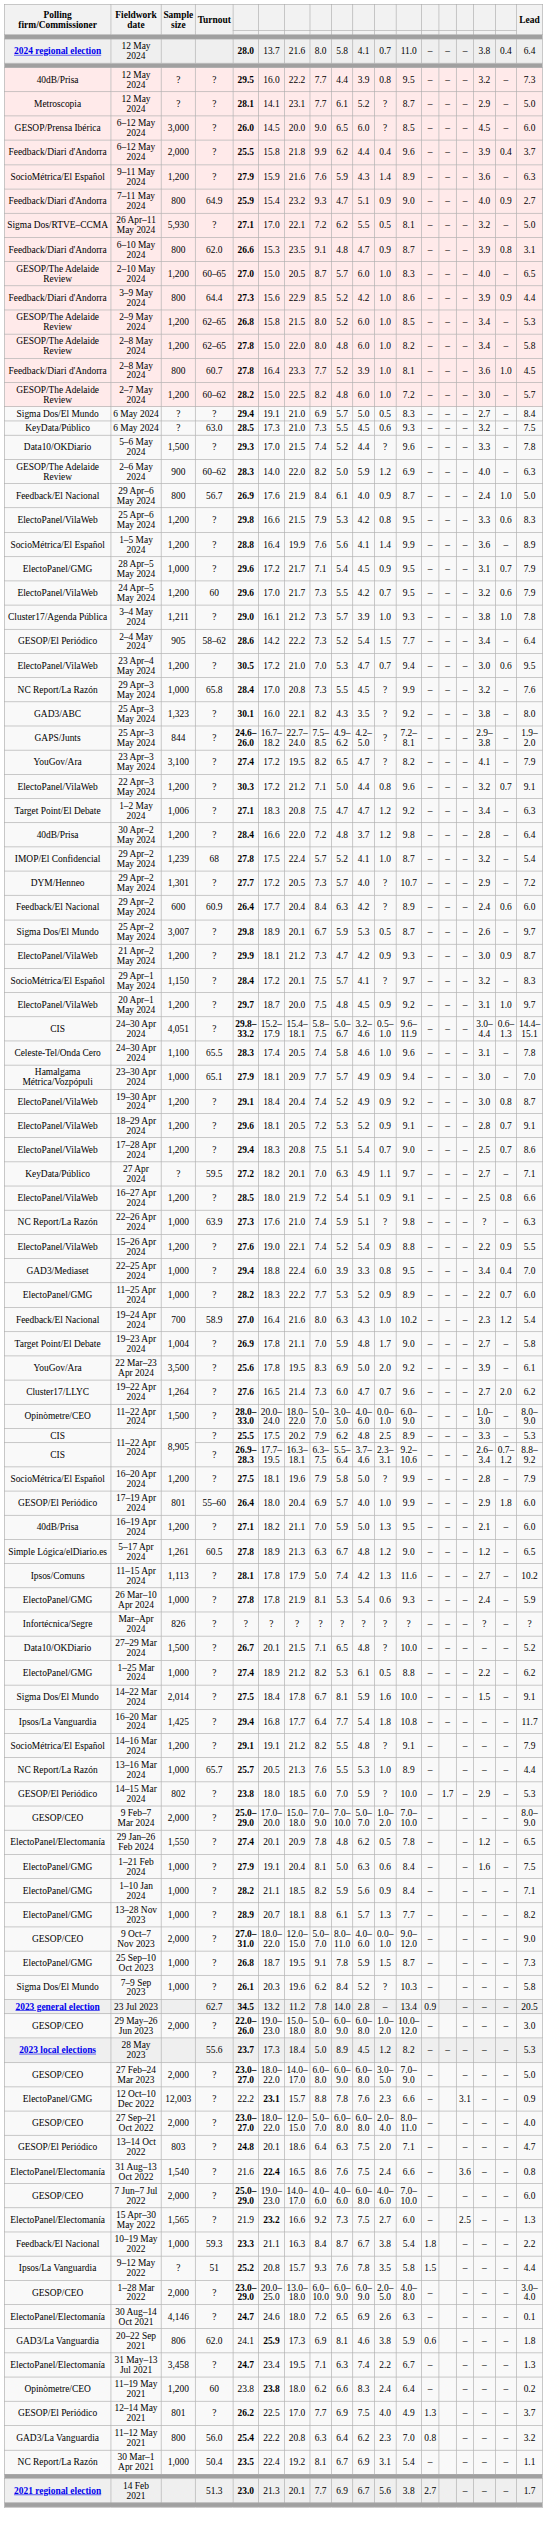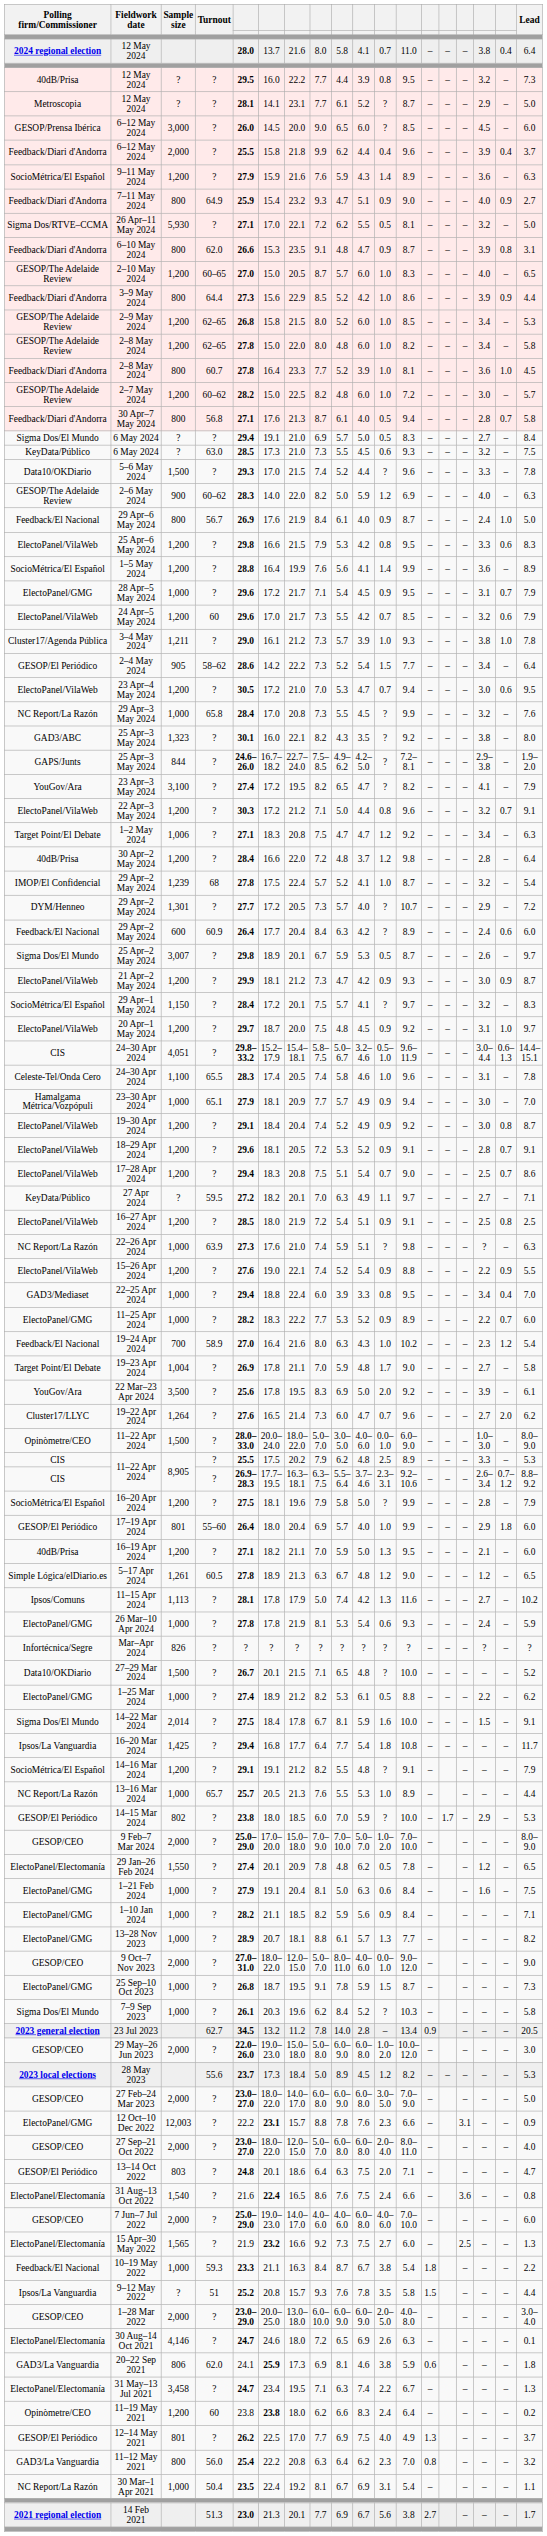+ row: (58, 419)
(409, 593) 9.5 -> (409, 617) 8.5
(530, 1198) 6.6 -> (530, 1222) 2.5
